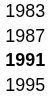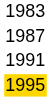(25, 60) bold -> (25, 60) normal
(25, 85) no background -> (25, 85) gold background
